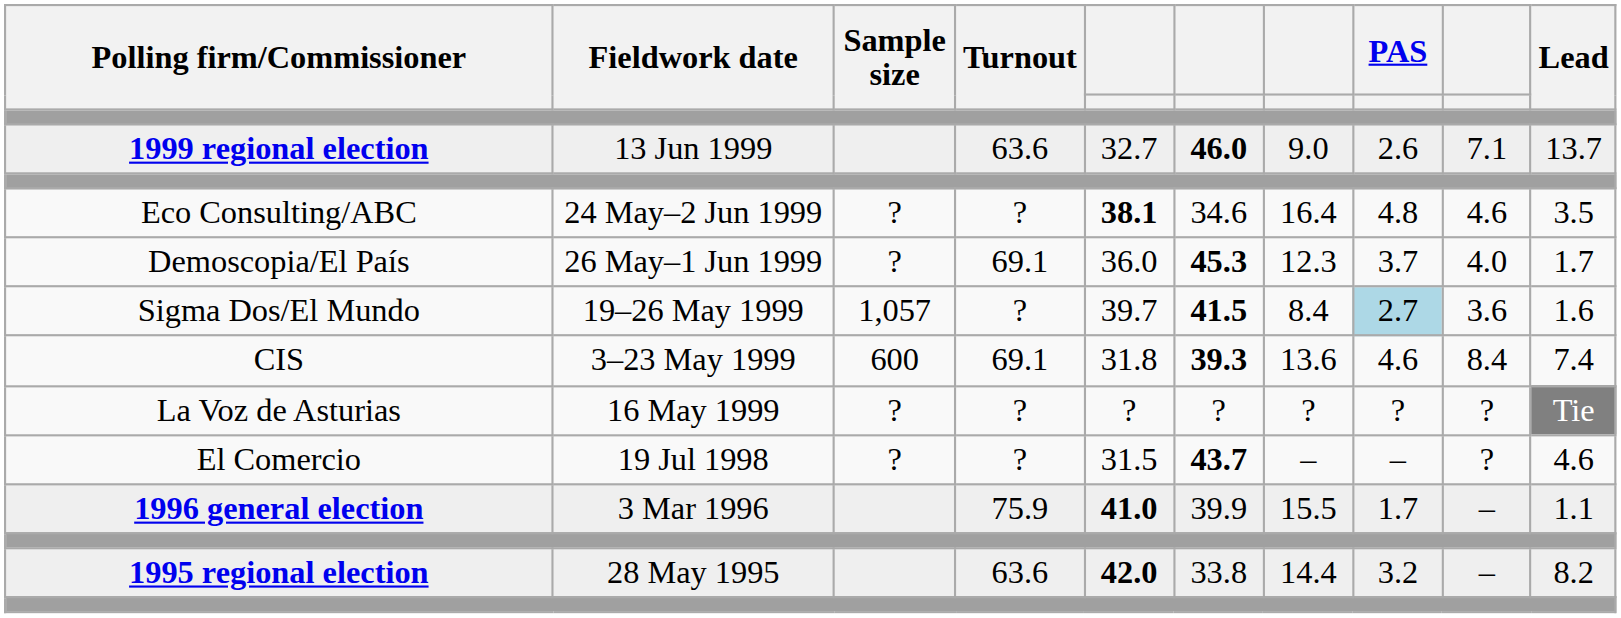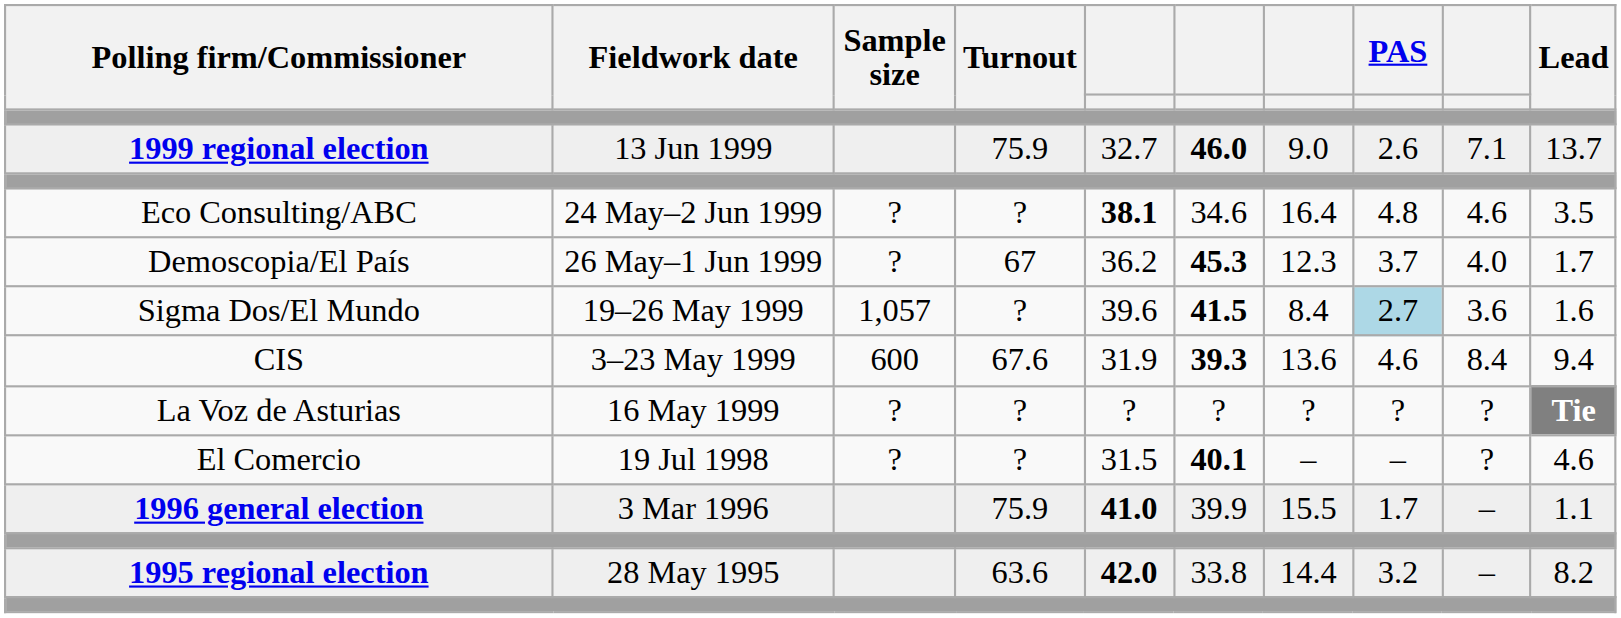(1020, 148) 63.6 -> (1020, 148) 75.9
(1020, 262) 69.1 -> (1020, 262) 67
(1129, 262) 36.0 -> (1129, 262) 36.2
(1129, 311) 39.7 -> (1129, 311) 39.6
(1020, 360) 69.1 -> (1020, 360) 67.6
(1129, 360) 31.8 -> (1129, 360) 31.9
(1574, 360) 7.4 -> (1574, 360) 9.4
(1574, 409) normal -> (1574, 409) bold
(1219, 458) 43.7 -> (1219, 458) 40.1
